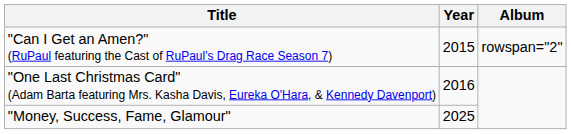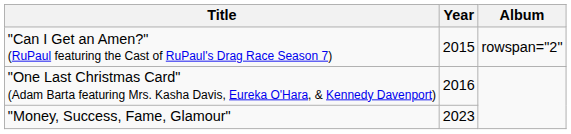(459, 116) 2025 -> (459, 116) 2023
